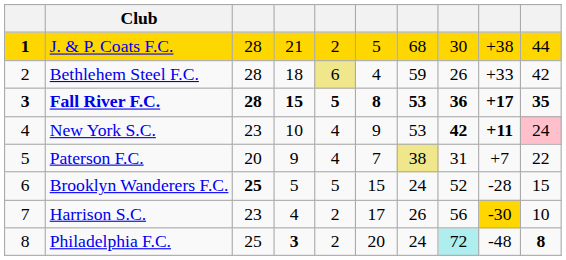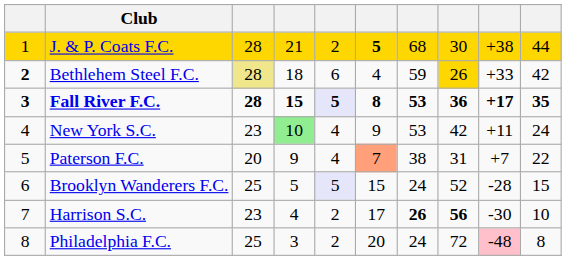(25, 46) bold -> (25, 46) normal
(376, 46) normal -> (376, 46) bold
(25, 74) normal -> (25, 74) bold
(253, 74) no background -> (253, 74) khaki background
(335, 74) khaki background -> (335, 74) no background
(459, 74) no background -> (459, 74) gold background
(335, 102) no background -> (335, 102) lavender background
(294, 130) no background -> (294, 130) lightgreen background
(459, 130) bold -> (459, 130) normal
(500, 130) bold -> (500, 130) normal
(541, 130) pink background -> (541, 130) no background
(376, 158) no background -> (376, 158) lightsalmon background
(417, 158) khaki background -> (417, 158) no background
(253, 185) bold -> (253, 185) normal
(335, 185) no background -> (335, 185) lavender background
(417, 213) normal -> (417, 213) bold
(459, 213) normal -> (459, 213) bold
(500, 213) gold background -> (500, 213) no background
(294, 241) bold -> (294, 241) normal
(459, 241) paleturquoise background -> (459, 241) no background
(500, 241) no background -> (500, 241) pink background
(541, 241) bold -> (541, 241) normal
